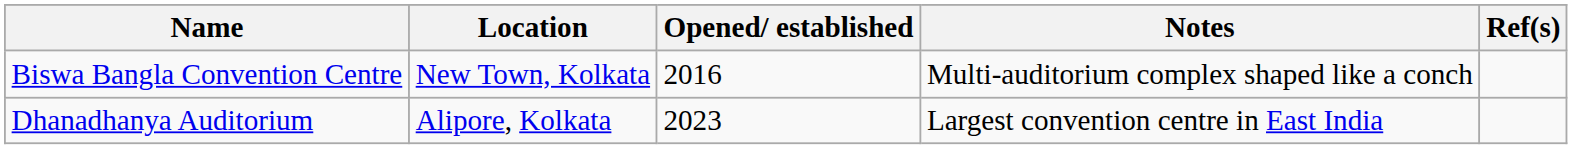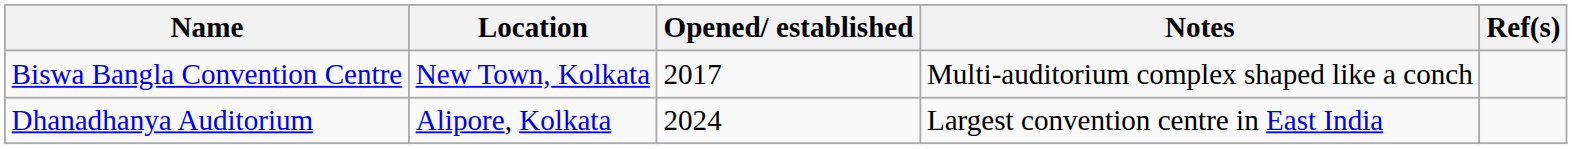(693, 73) 2016 -> (693, 73) 2017
(693, 119) 2023 -> (693, 119) 2024
